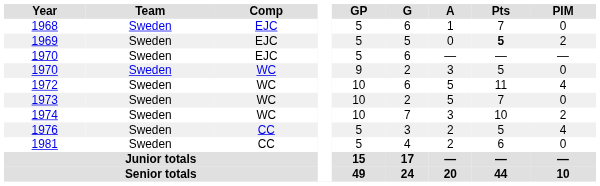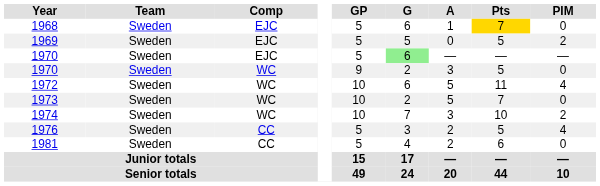(501, 26) no background -> (501, 26) gold background
(501, 41) bold -> (501, 41) normal
(407, 55) no background -> (407, 55) lightgreen background
